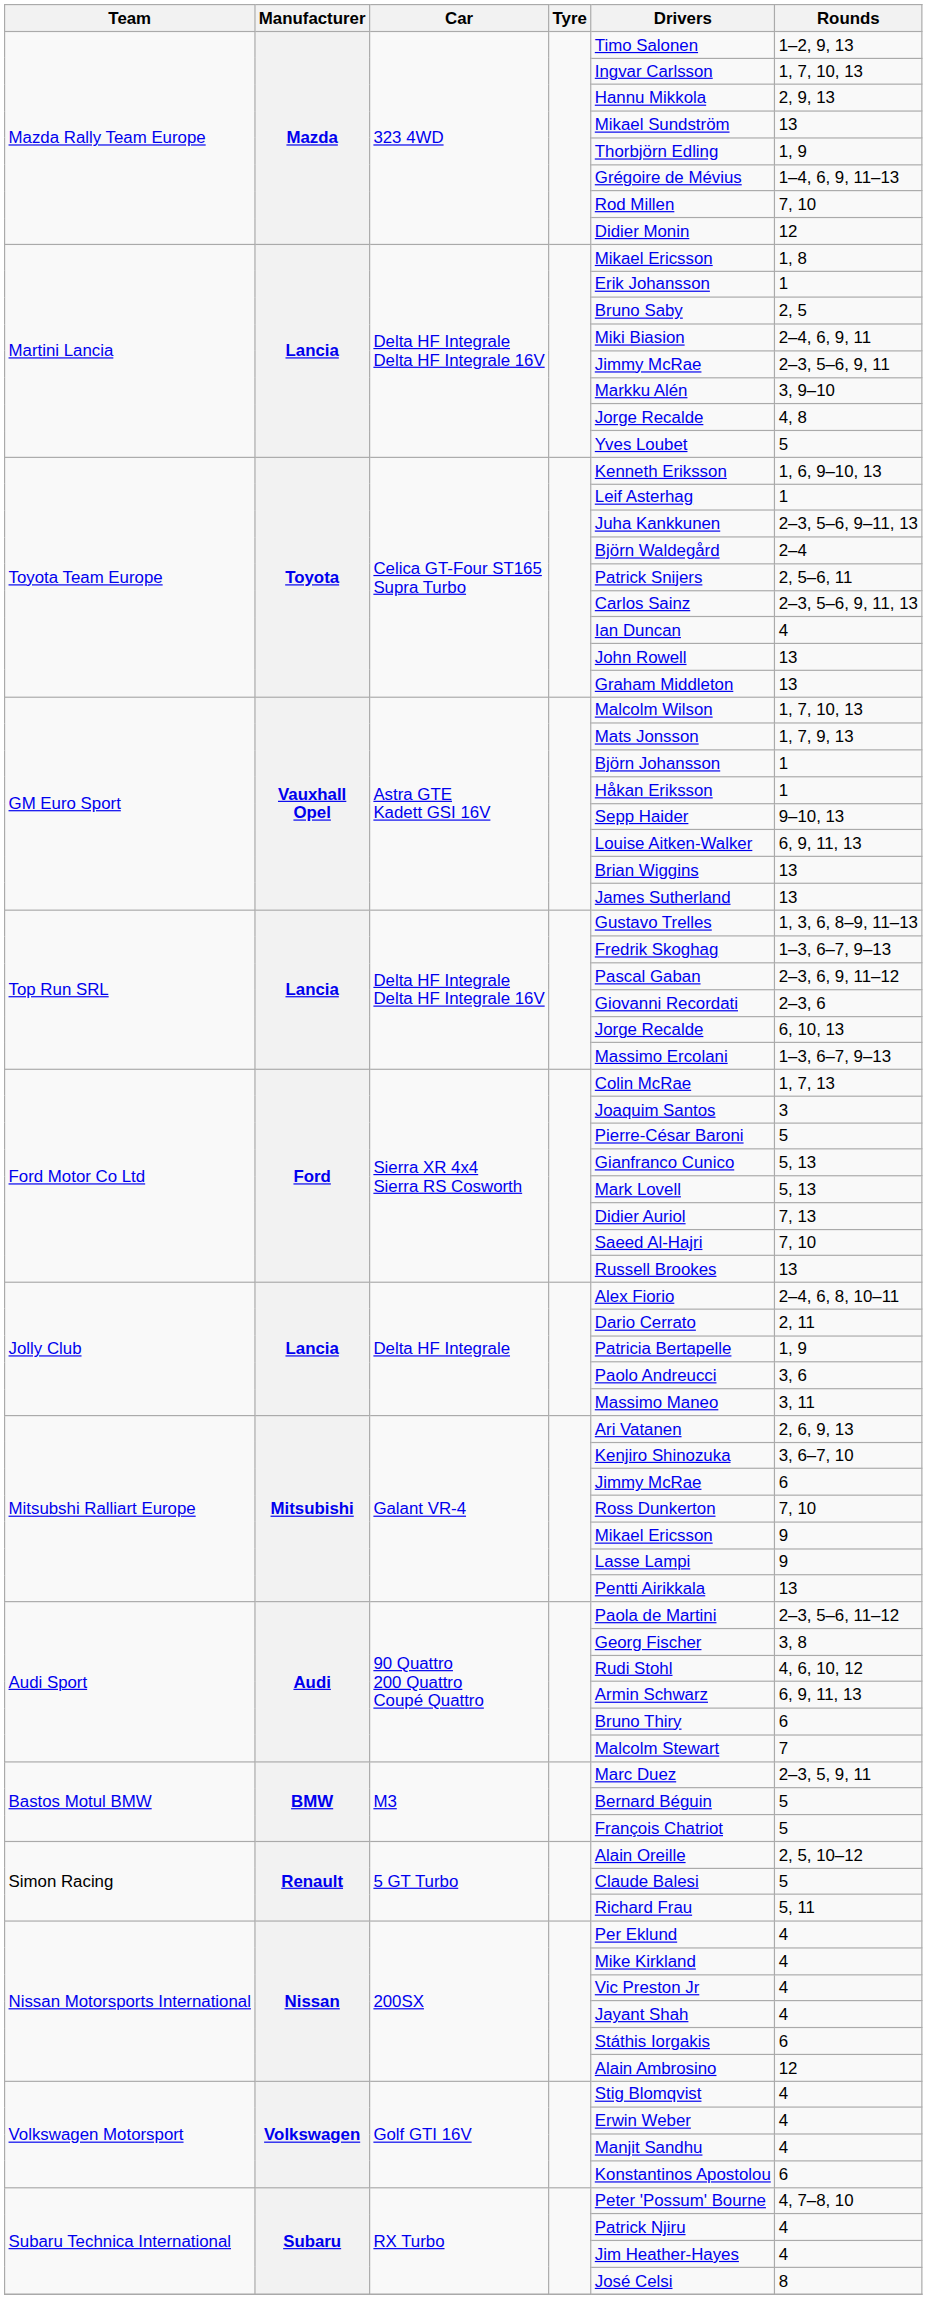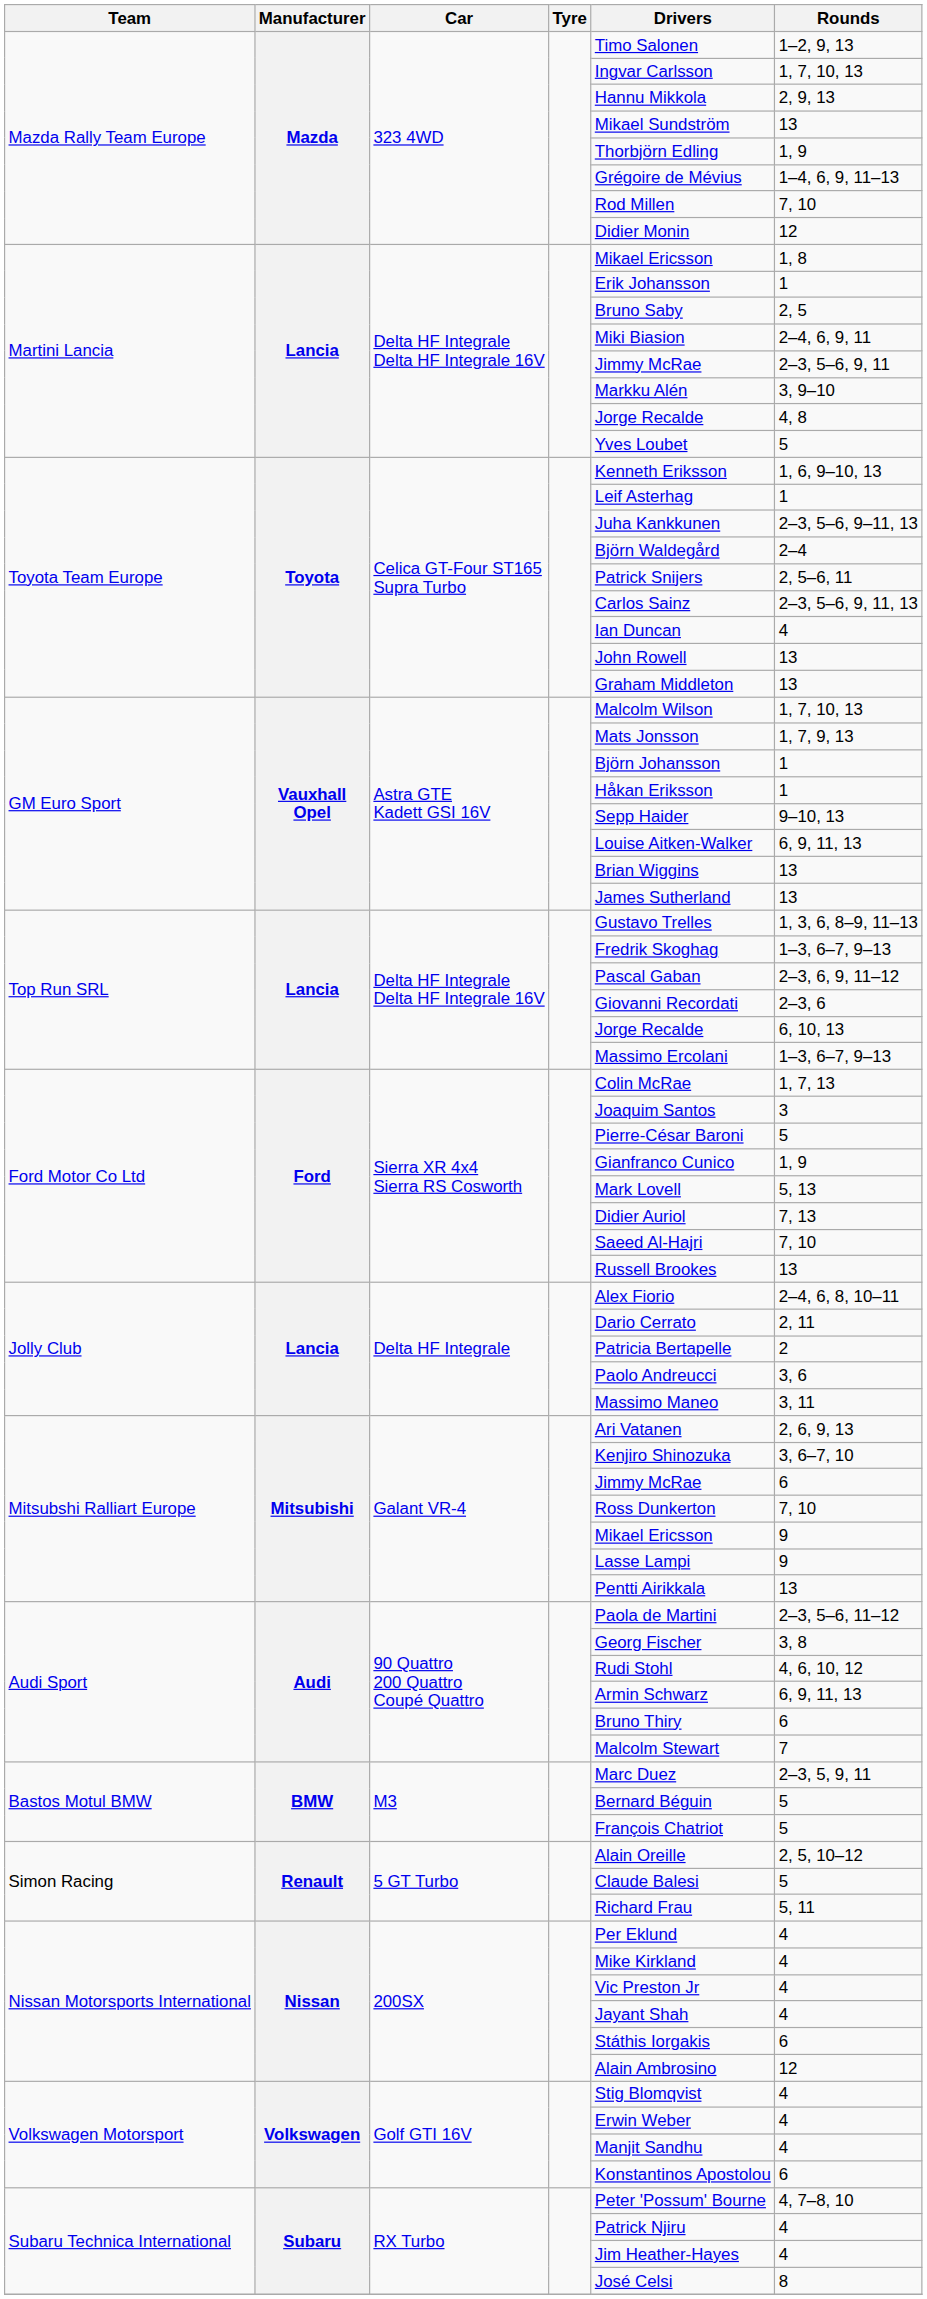(797, 1163) 5, 13 -> (793, 1163) 1, 9
(793, 1349) 1, 9 -> (783, 1349) 2
